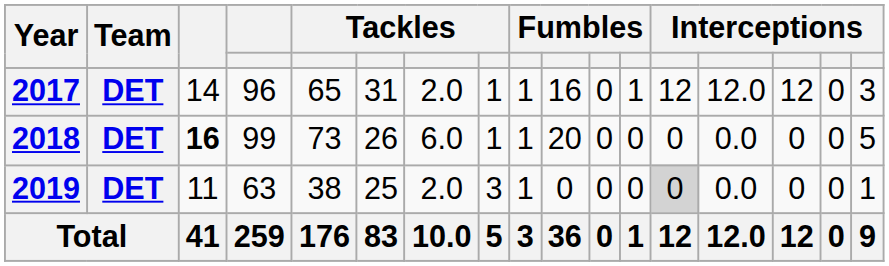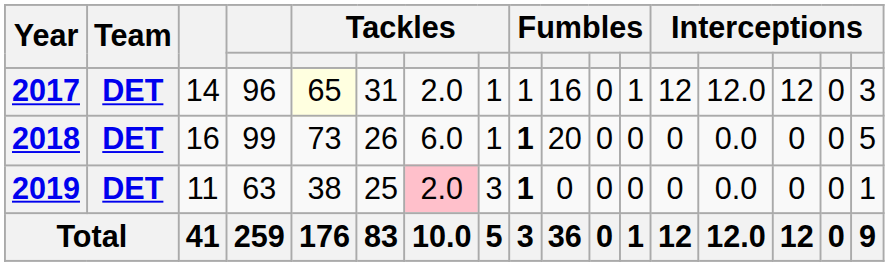(324, 91) no background -> (324, 91) lightyellow background
(203, 139) bold -> (203, 139) normal
(525, 139) normal -> (525, 139) bold
(442, 188) no background -> (442, 188) pink background
(525, 188) normal -> (525, 188) bold
(675, 188) lightgrey background -> (675, 188) no background
